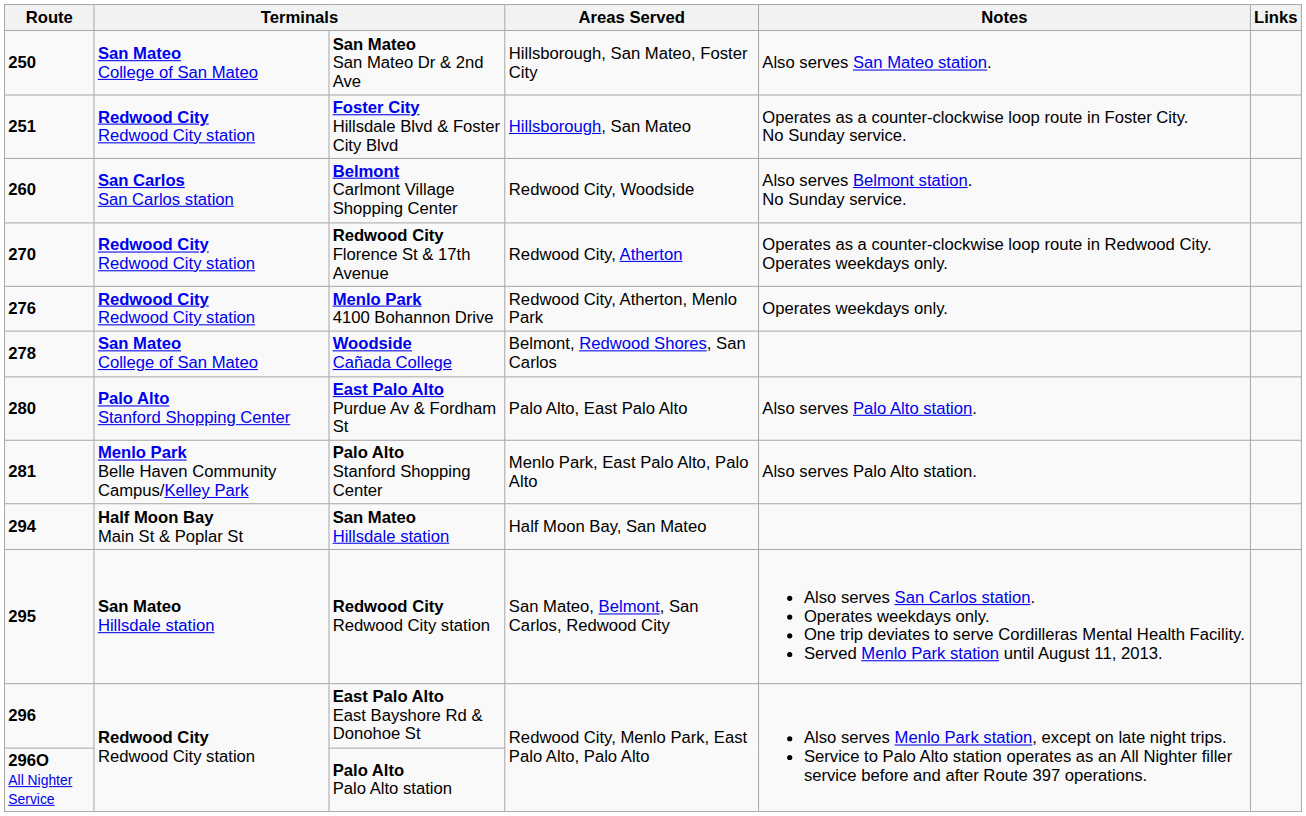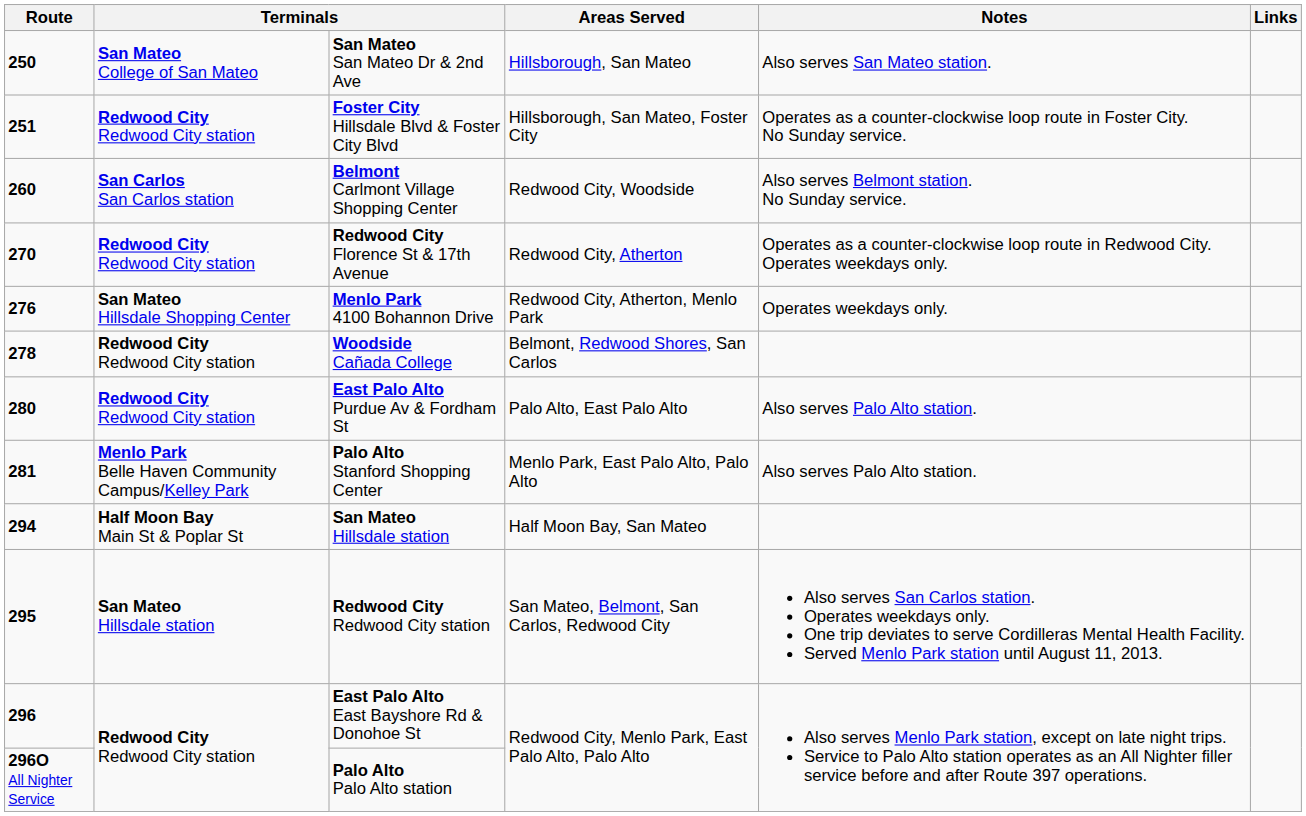(628, 62) Hillsborough, San Mateo, Foster City -> (600, 62) Hillsborough, San Mateo
(600, 126) Hillsborough, San Mateo -> (628, 126) Hillsborough, San Mateo, Foster City
(176, 308) Redwood City Redwood City station -> (194, 308) San Mateo Hillsdale Shopping Center
(178, 353) San Mateo College of San Mateo -> (176, 353) Redwood City Redwood City station
(194, 408) Palo Alto Stanford Shopping Center -> (176, 408) Redwood City Redwood City station
